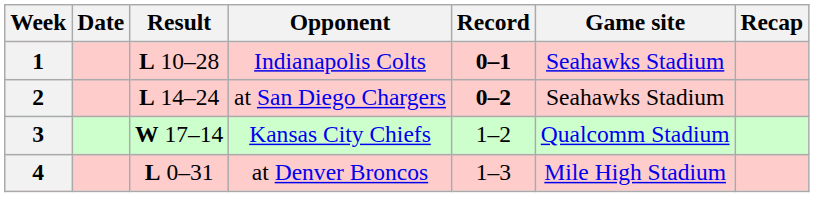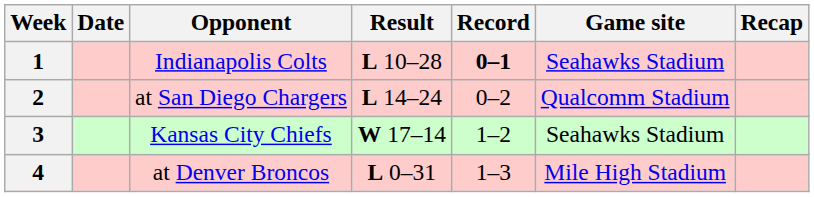columns swapped: (340, 23) <-> (179, 23)
(493, 97) bold -> (493, 97) normal
(635, 97) Seahawks Stadium -> (635, 97) Qualcomm Stadium
(635, 135) Qualcomm Stadium -> (635, 135) Seahawks Stadium
